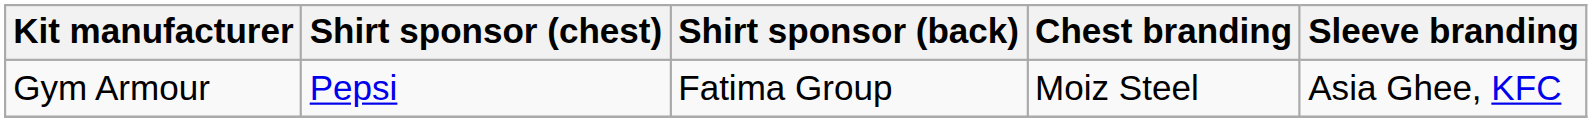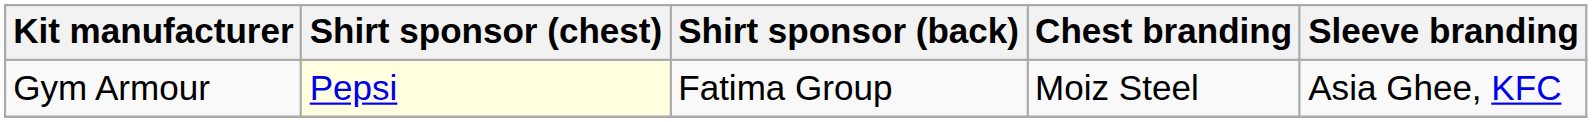(354, 87) no background -> (354, 87) lightyellow background
